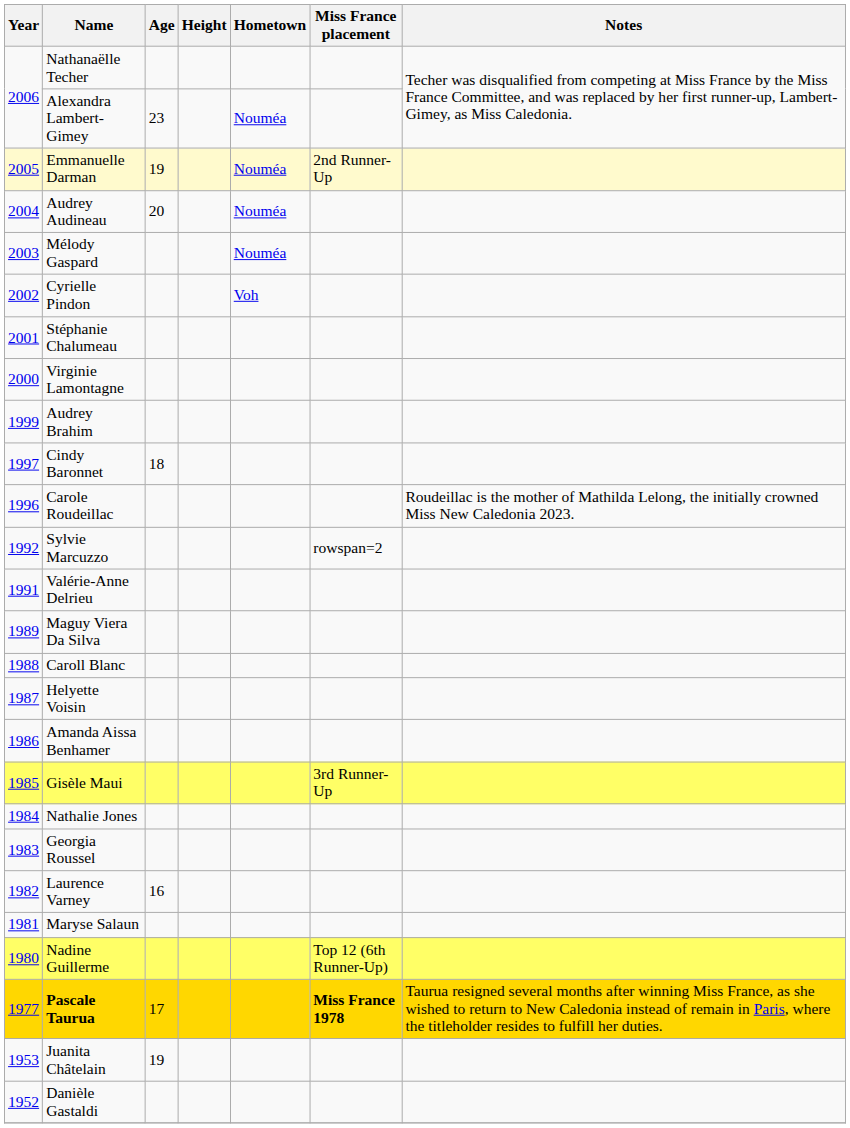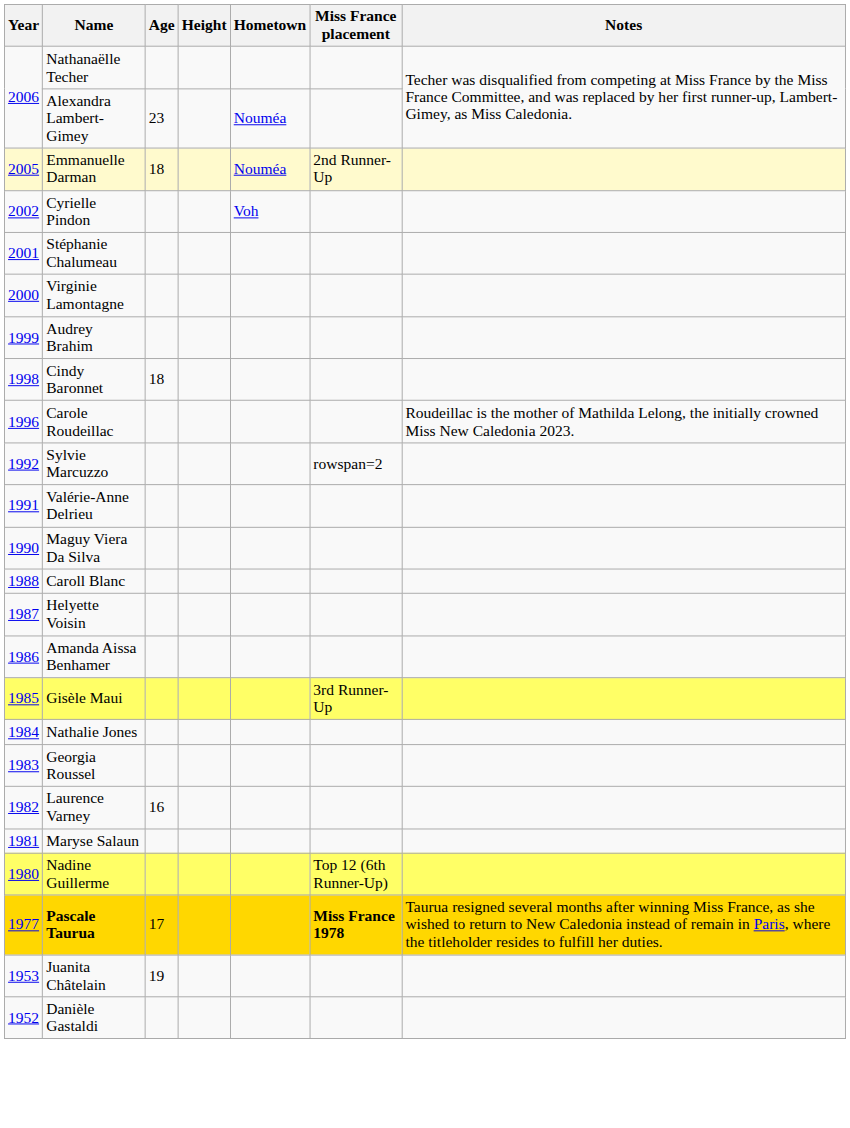(157, 169) 19 -> (157, 169) 18
- row: (76, 211)
- row: (72, 253)
(24, 463) 1997 -> (24, 379) 1998
(24, 632) 1989 -> (24, 547) 1990
